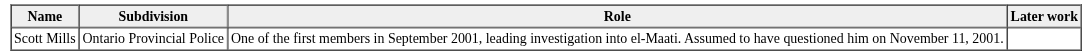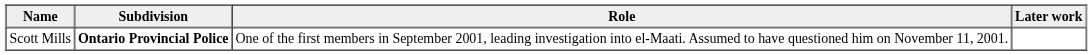(153, 38) normal -> (153, 38) bold
